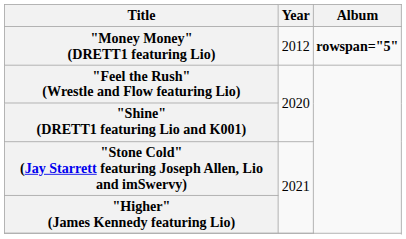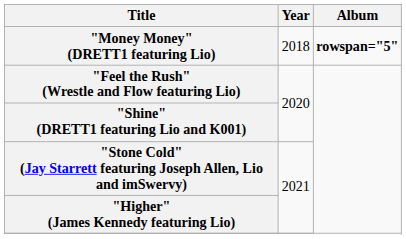(296, 45) 2012 -> (296, 45) 2018
